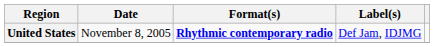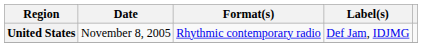(255, 33) bold -> (248, 33) normal
